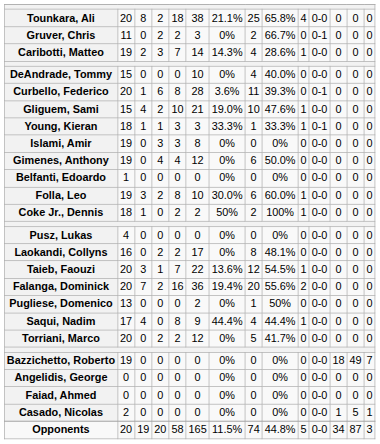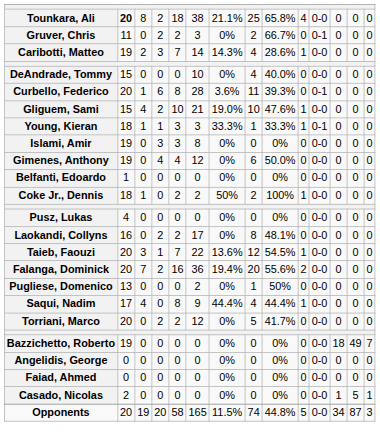(126, 18) normal -> (126, 18) bold
- row: (61, 195)
